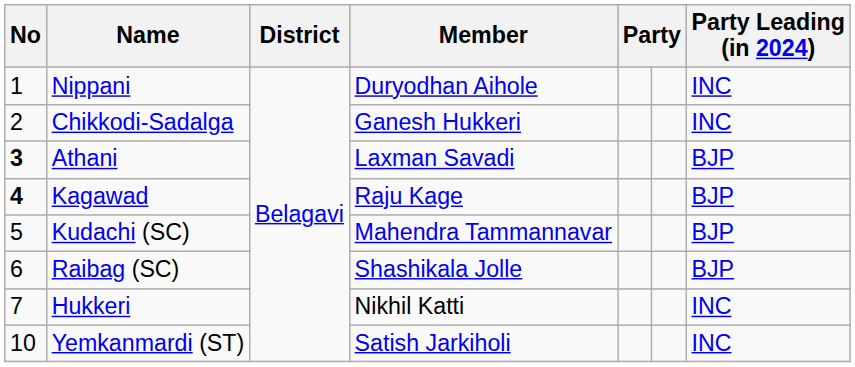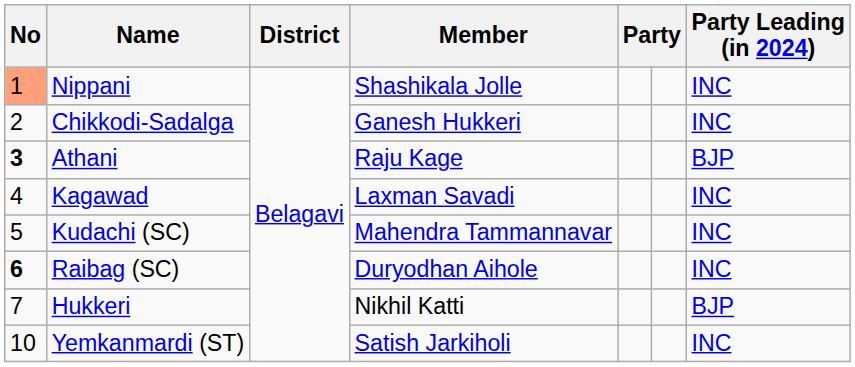(17, 85) no background -> (17, 85) lightsalmon background
(446, 85) Duryodhan Aihole -> (438, 85) Shashikala Jolle
(435, 159) Laxman Savadi -> (409, 159) Raju Kage
(17, 196) bold -> (17, 196) normal
(409, 196) Raju Kage -> (435, 196) Laxman Savadi
(713, 196) BJP -> (712, 196) INC
(713, 232) BJP -> (712, 232) INC
(17, 269) normal -> (17, 269) bold
(438, 269) Shashikala Jolle -> (446, 269) Duryodhan Aihole
(713, 269) BJP -> (712, 269) INC
(712, 306) INC -> (713, 306) BJP
